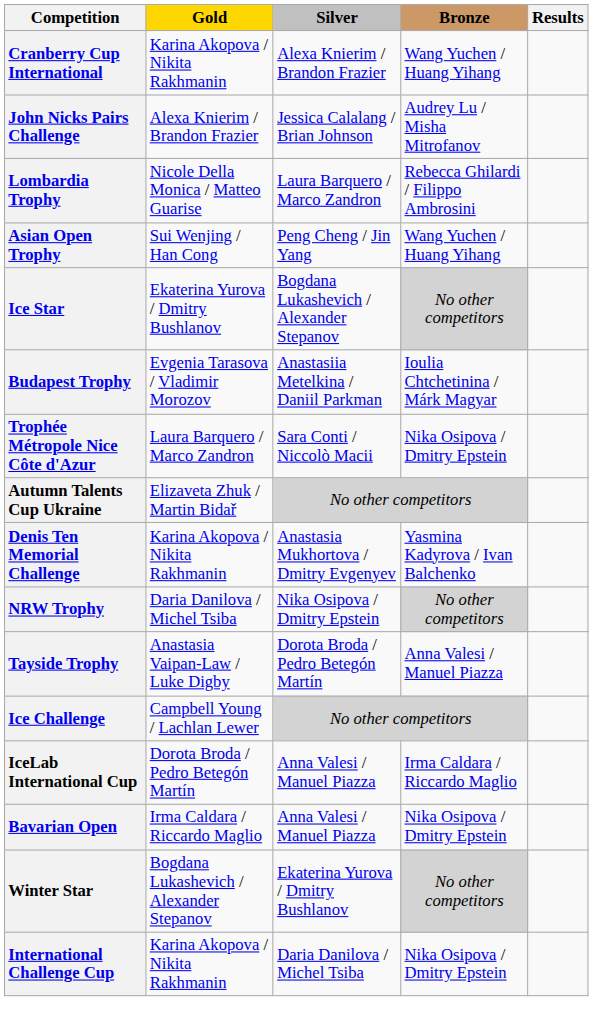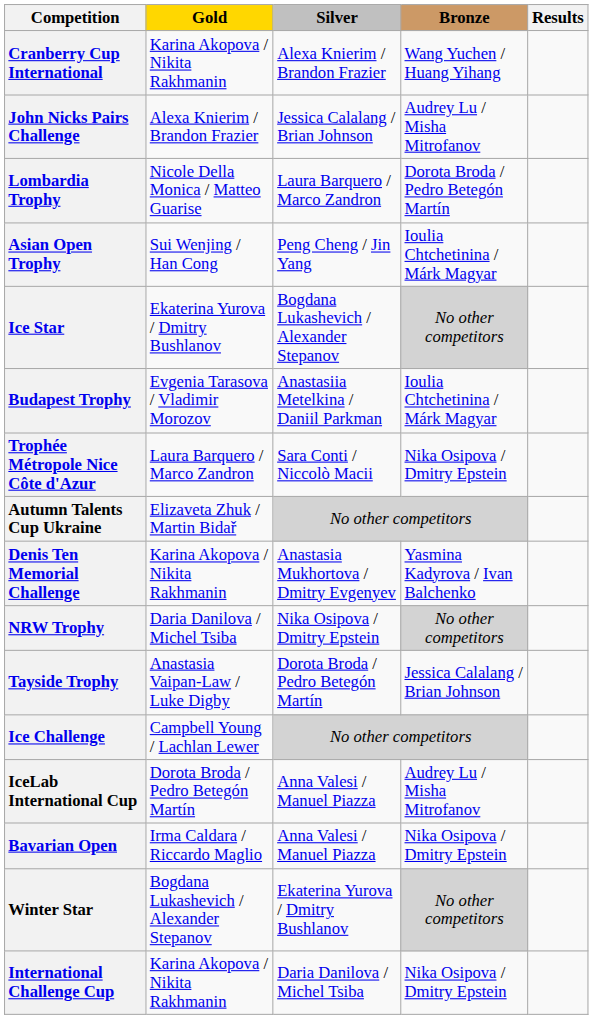(462, 190) Rebecca Ghilardi / Filippo Ambrosini -> (454, 190) Dorota Broda / Pedro Betegón Martín
(455, 244) Wang Yuchen / Huang Yihang -> (451, 254) Ioulia Chtchetinina / Márk Magyar
(454, 663) Anna Valesi / Manuel Piazza -> (464, 682) Jessica Calalang / Brian Johnson
(461, 772) Irma Caldara / Riccardo Maglio -> (445, 791) Audrey Lu / Misha Mitrofanov
